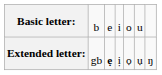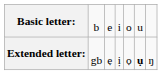(110, 60) bold -> (110, 60) normal
(140, 60) normal -> (140, 60) bold
